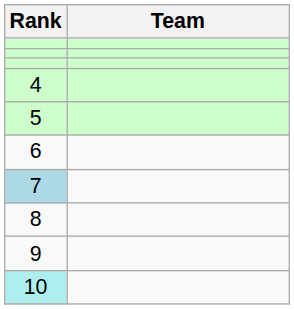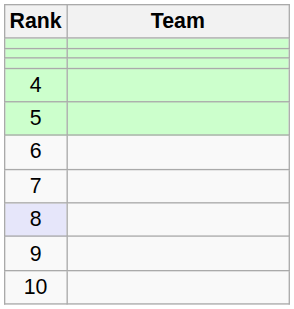(36, 185) lightblue background -> (36, 185) no background
(36, 219) no background -> (36, 219) lavender background
(36, 287) paleturquoise background -> (36, 287) no background
